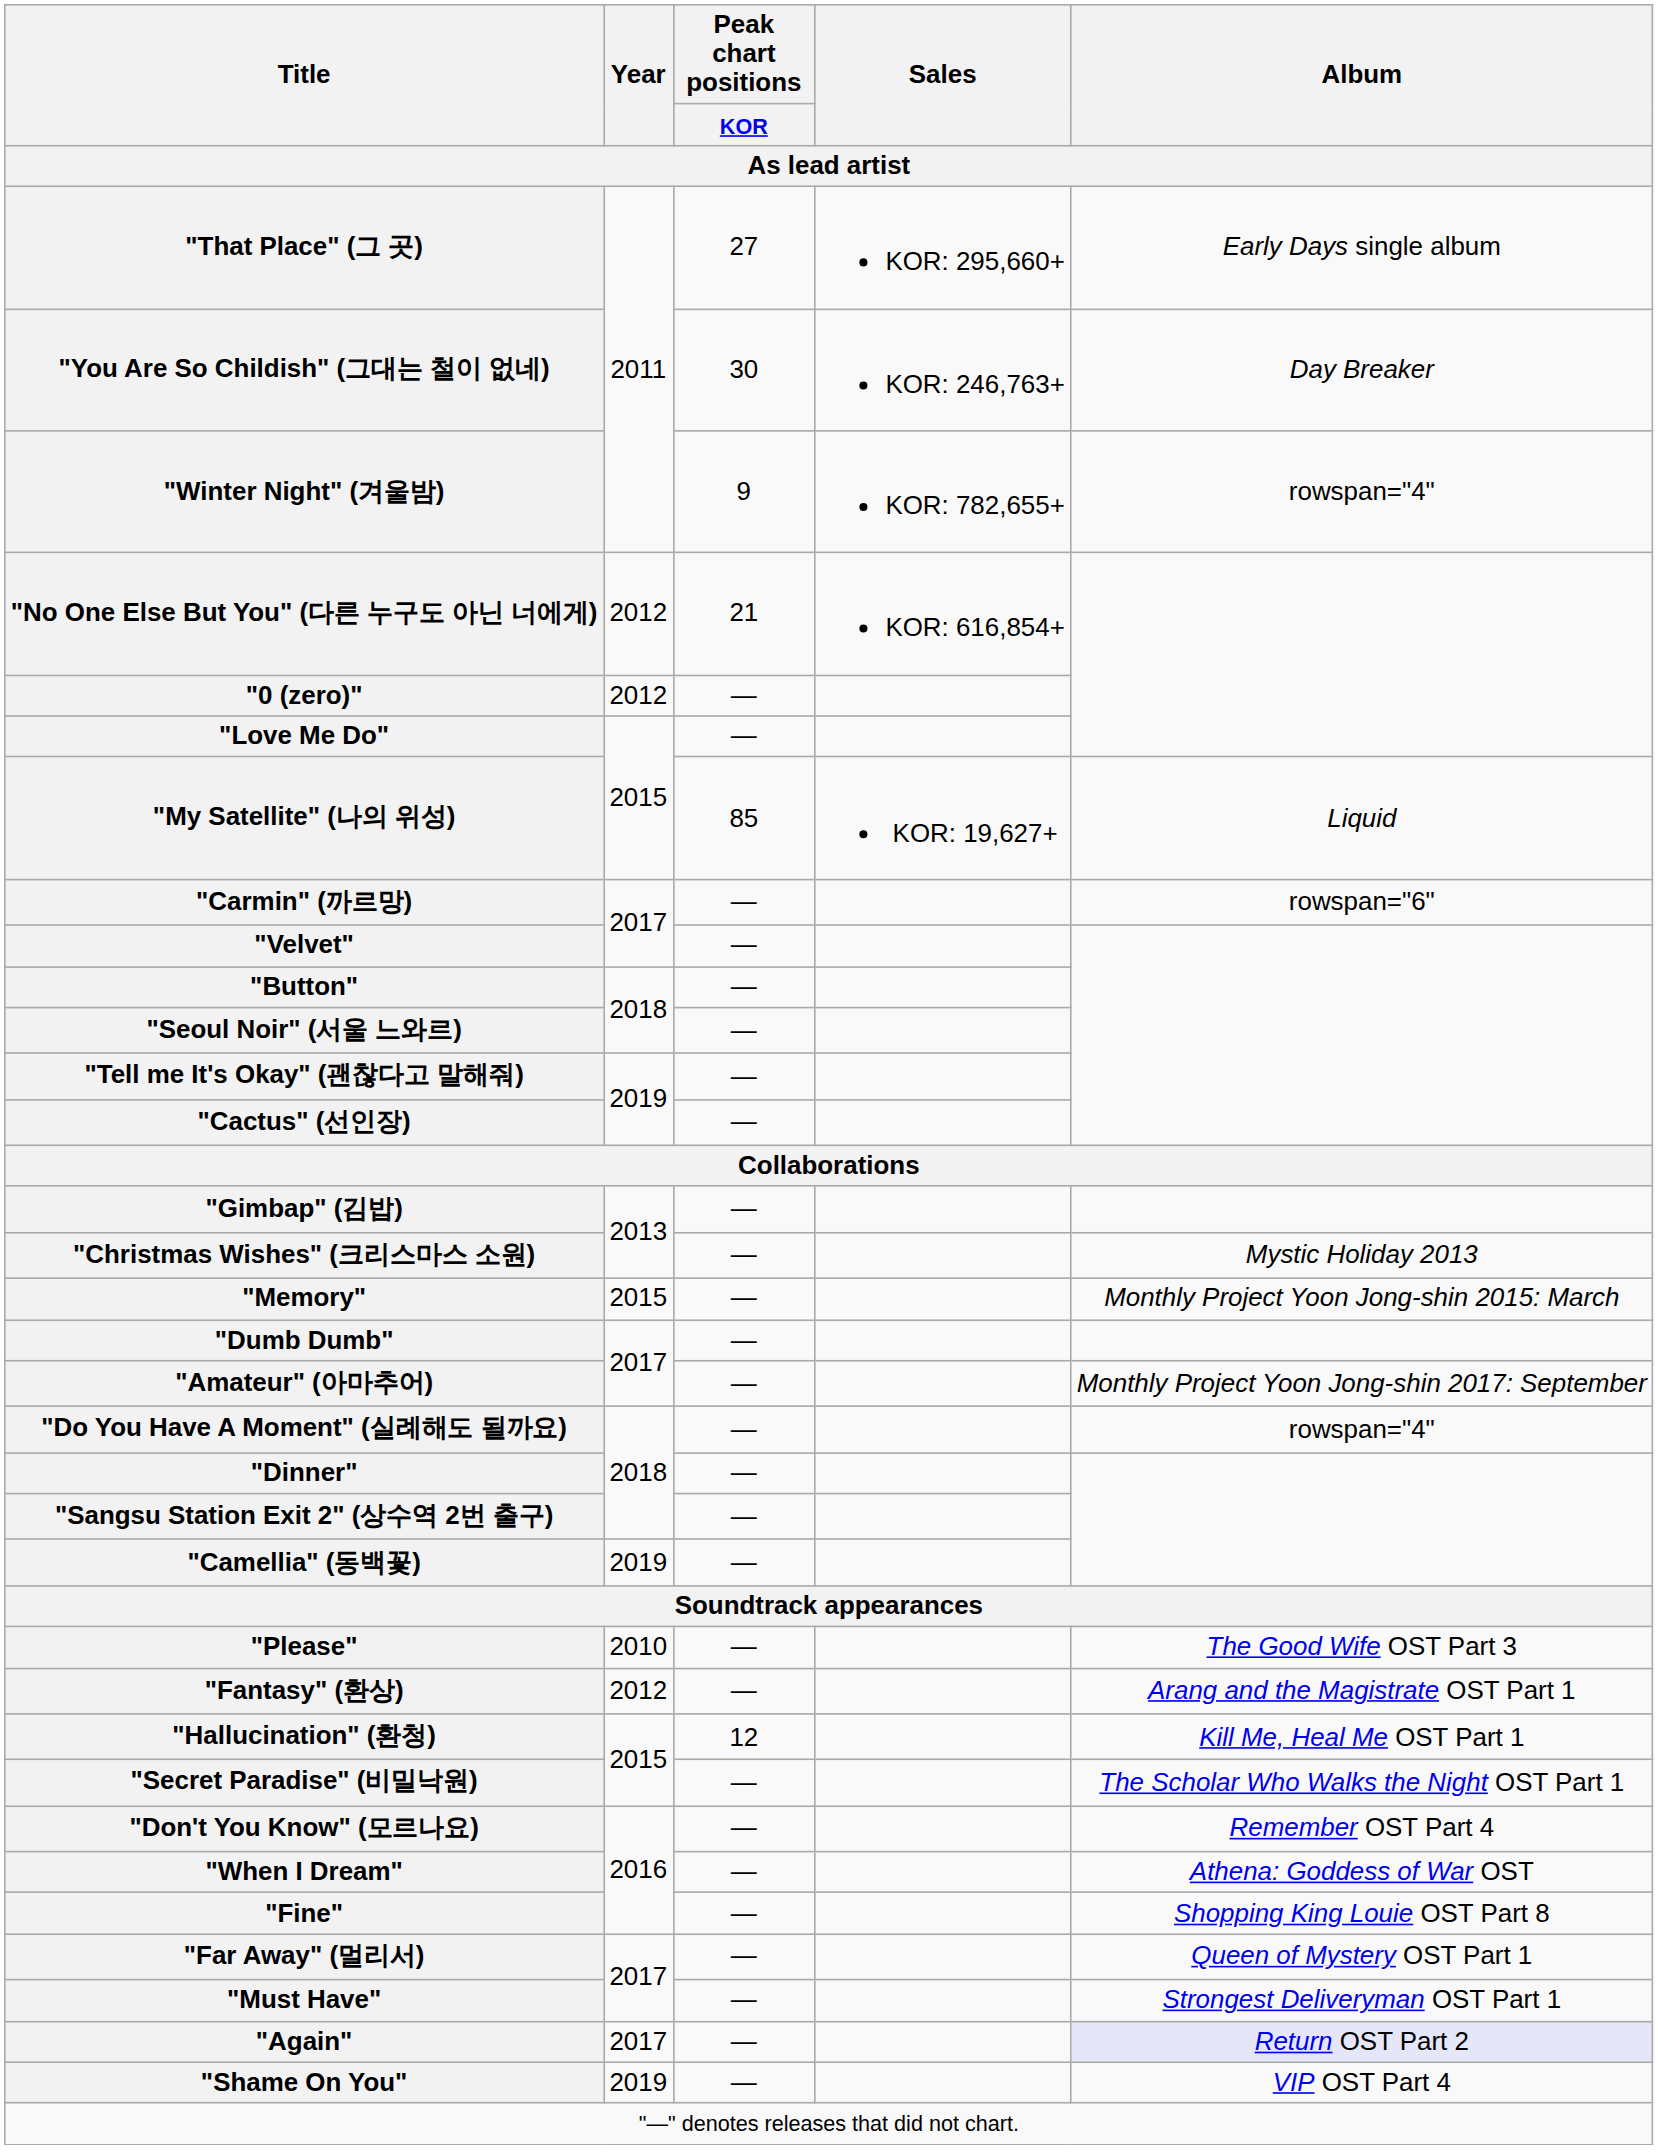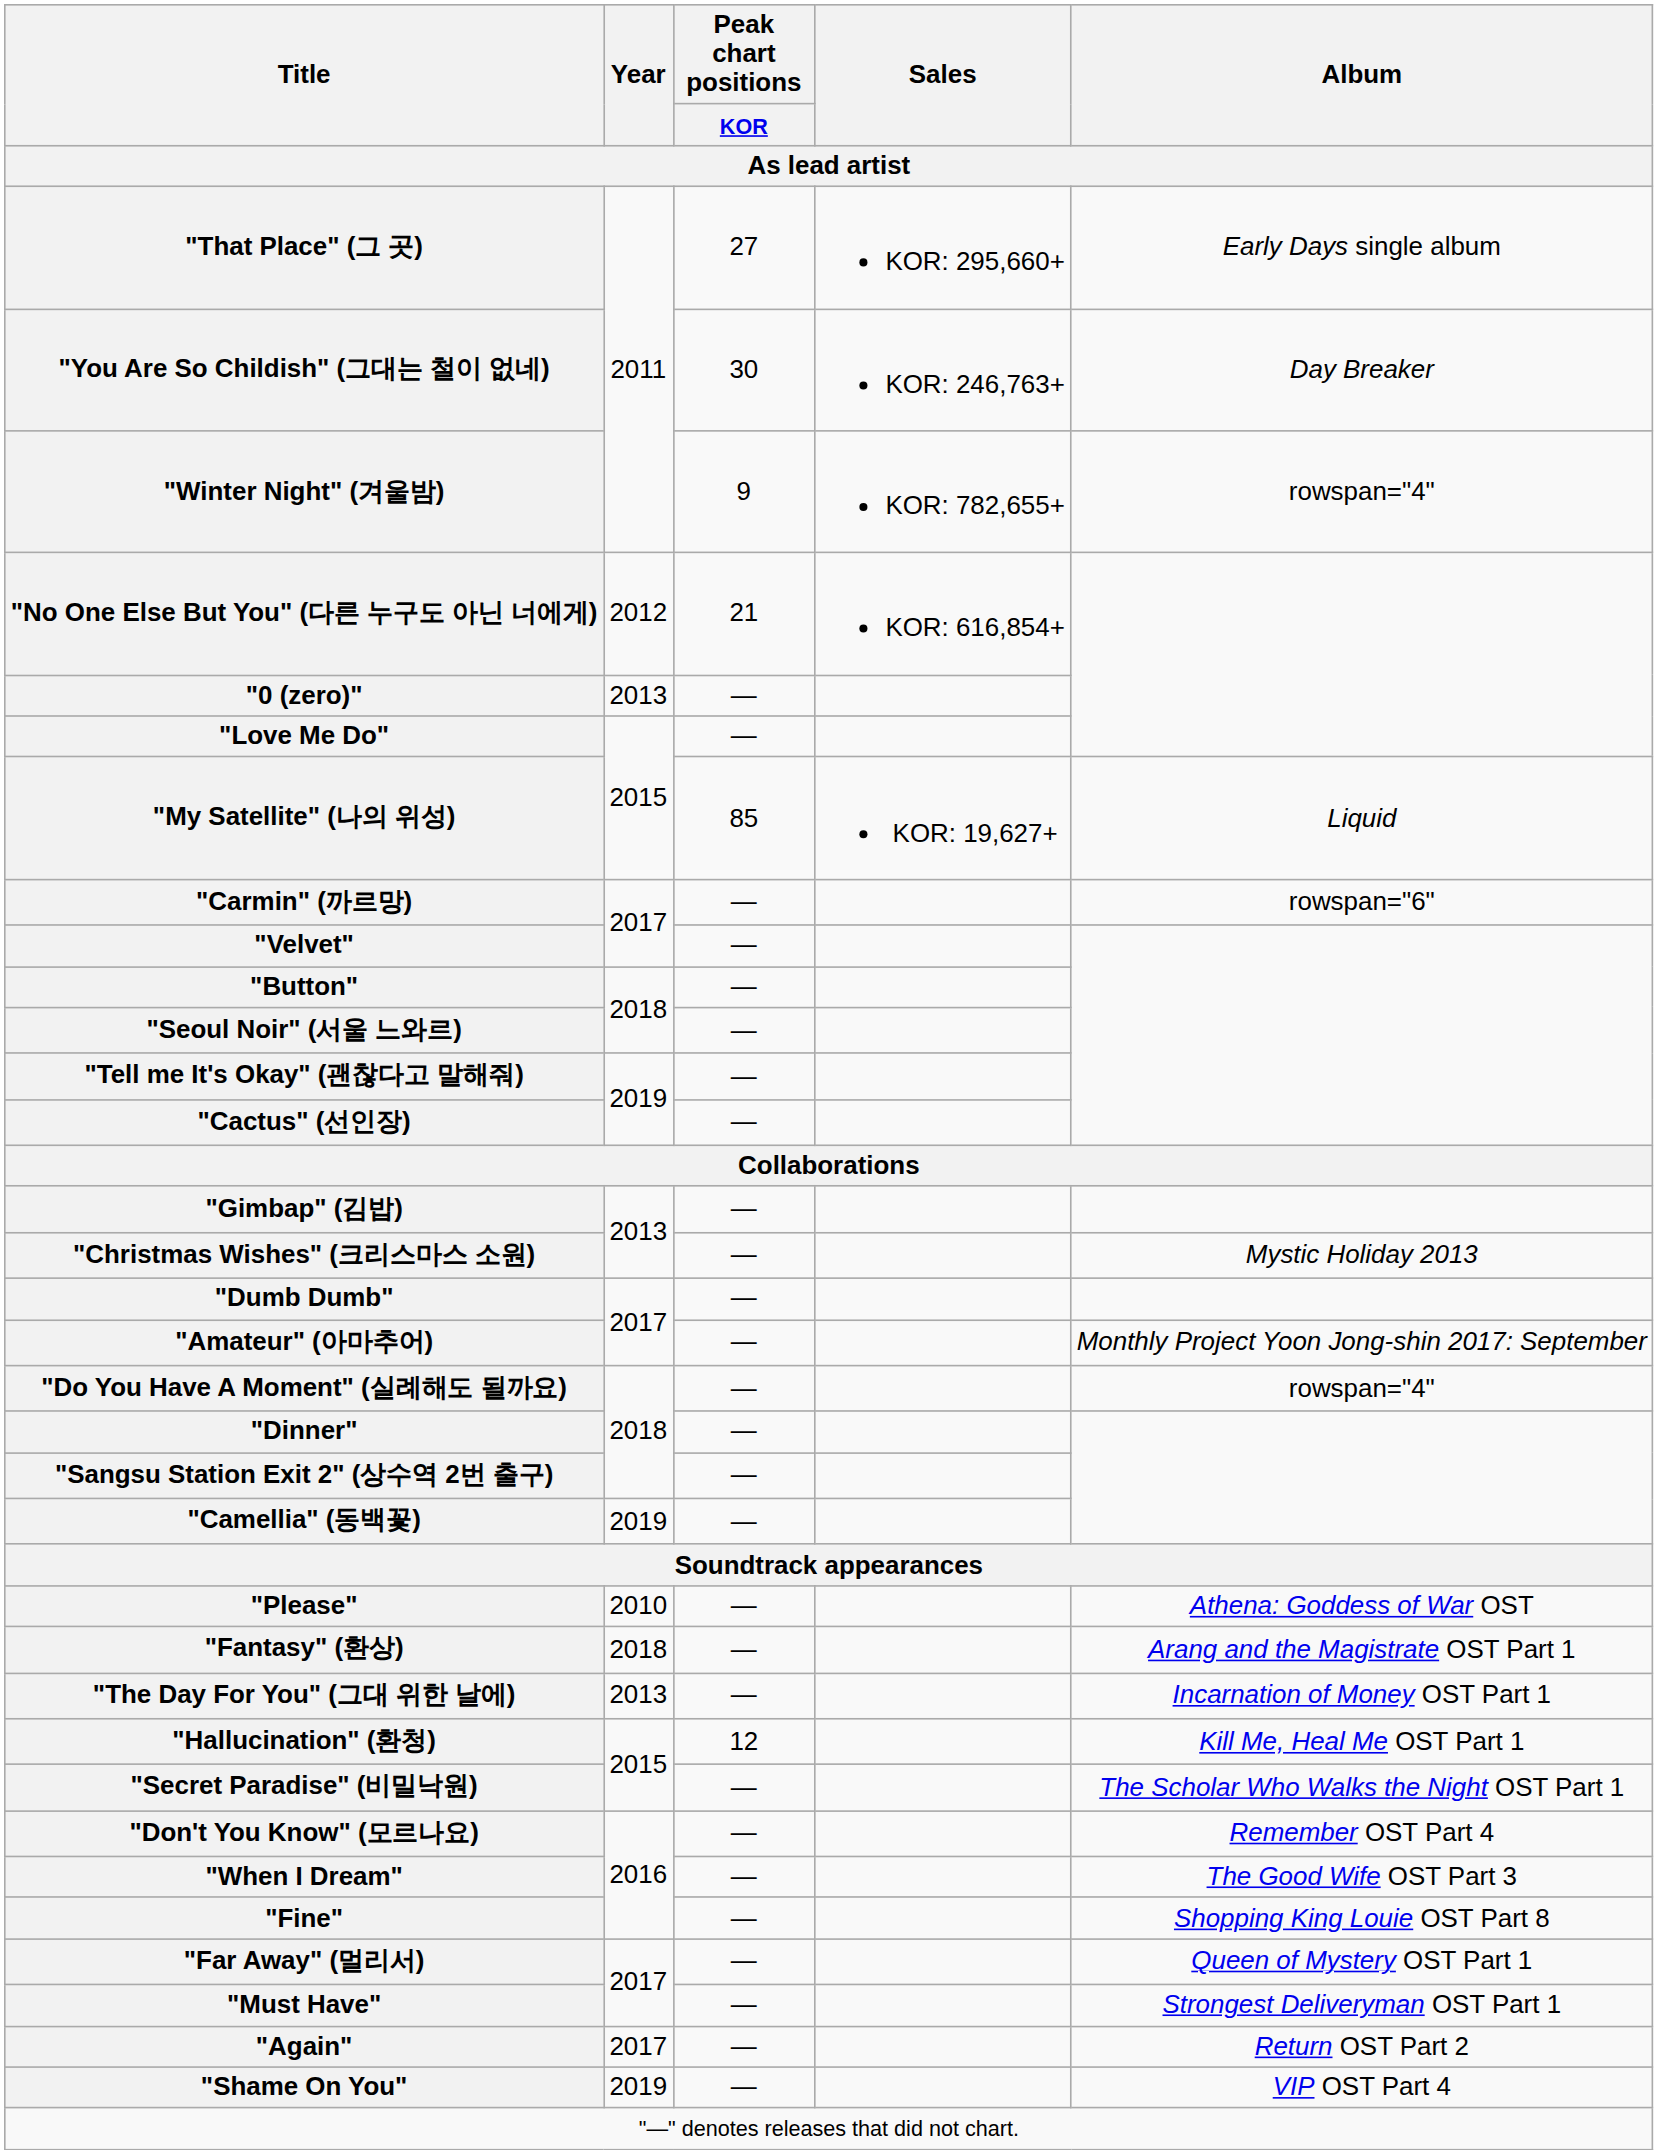(638, 695) 2012 -> (638, 695) 2013
- row: (304, 1298)
(1362, 1646) The Good Wife OST Part 3 -> (1362, 1605) Athena: Goddess of War OST
(638, 1690) 2012 -> (638, 1649) 2018
+ row: (304, 1694)
(1362, 1871) Athena: Goddess of War OST -> (1362, 1876) The Good Wife OST Part 3
(1362, 2041) lavender background -> (1362, 2046) no background
